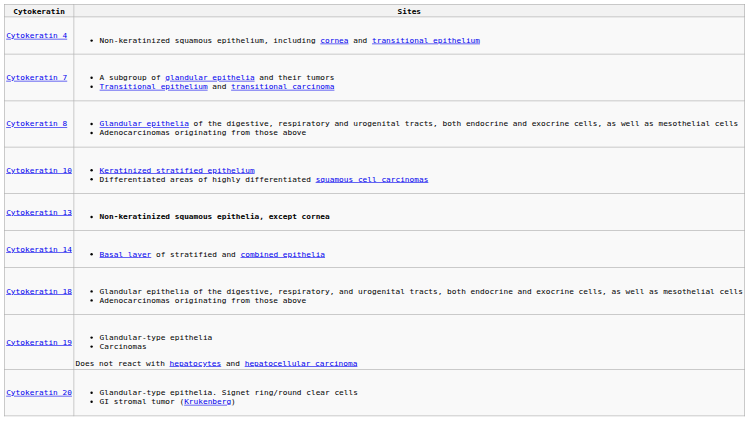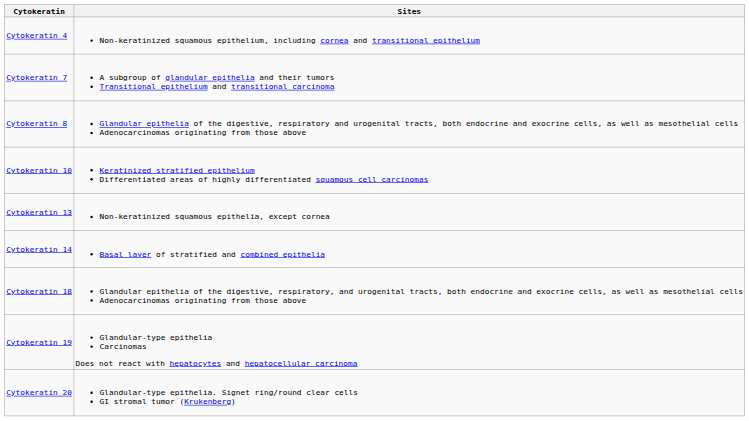(409, 216) bold -> (409, 216) normal
